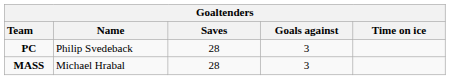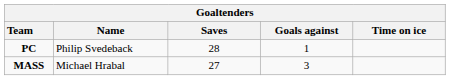(307, 48) 3 -> (307, 48) 1
(214, 65) 28 -> (214, 65) 27
